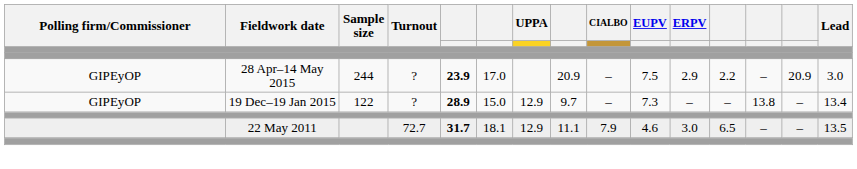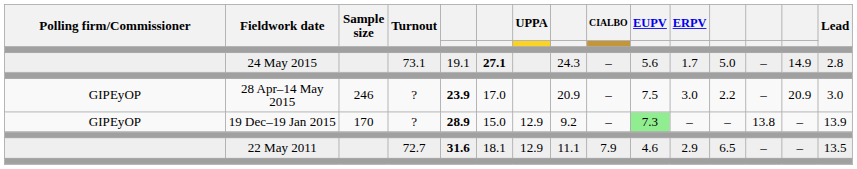+ row: (282, 62)
(364, 75) 244 -> (364, 95) 246
(690, 75) 2.9 -> (690, 95) 3.0
(364, 102) 122 -> (364, 122) 170
(569, 102) 9.7 -> (569, 122) 9.2
(650, 102) no background -> (650, 122) lightgreen background
(835, 102) 13.4 -> (835, 122) 13.9
(458, 128) 31.7 -> (458, 148) 31.6
(690, 128) 3.0 -> (690, 148) 2.9
